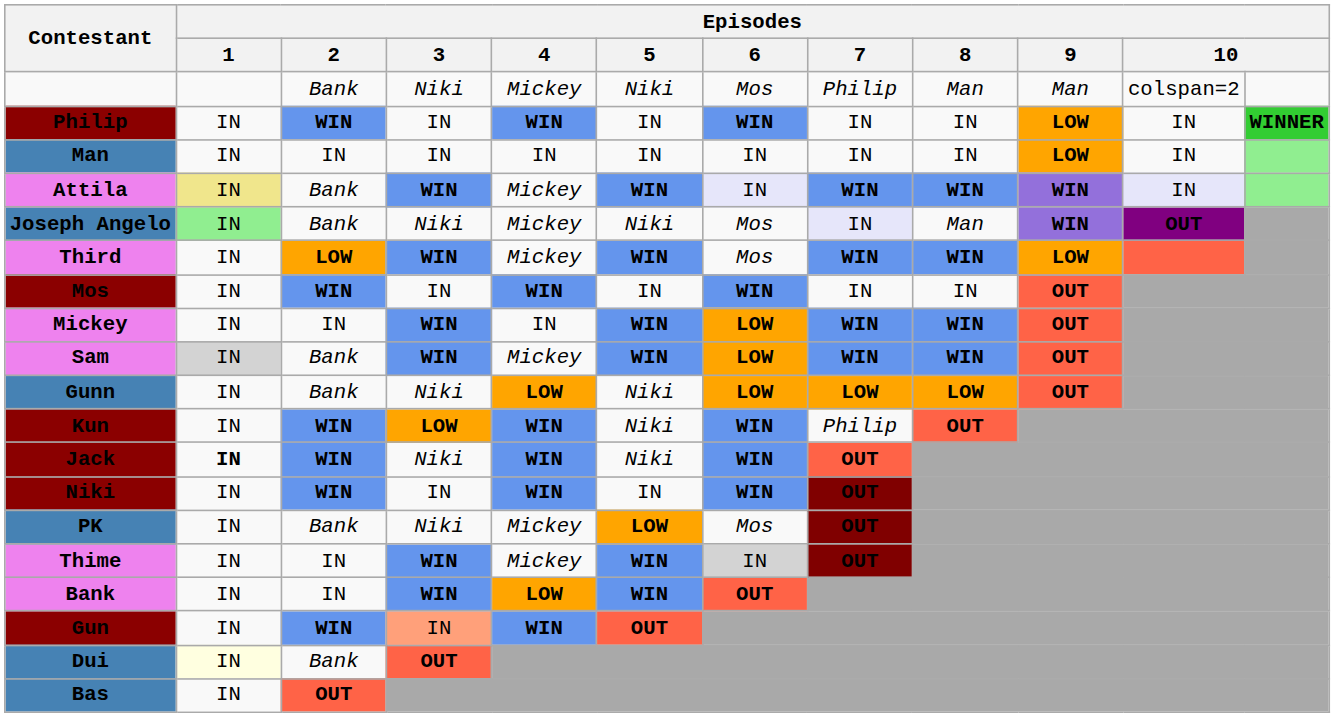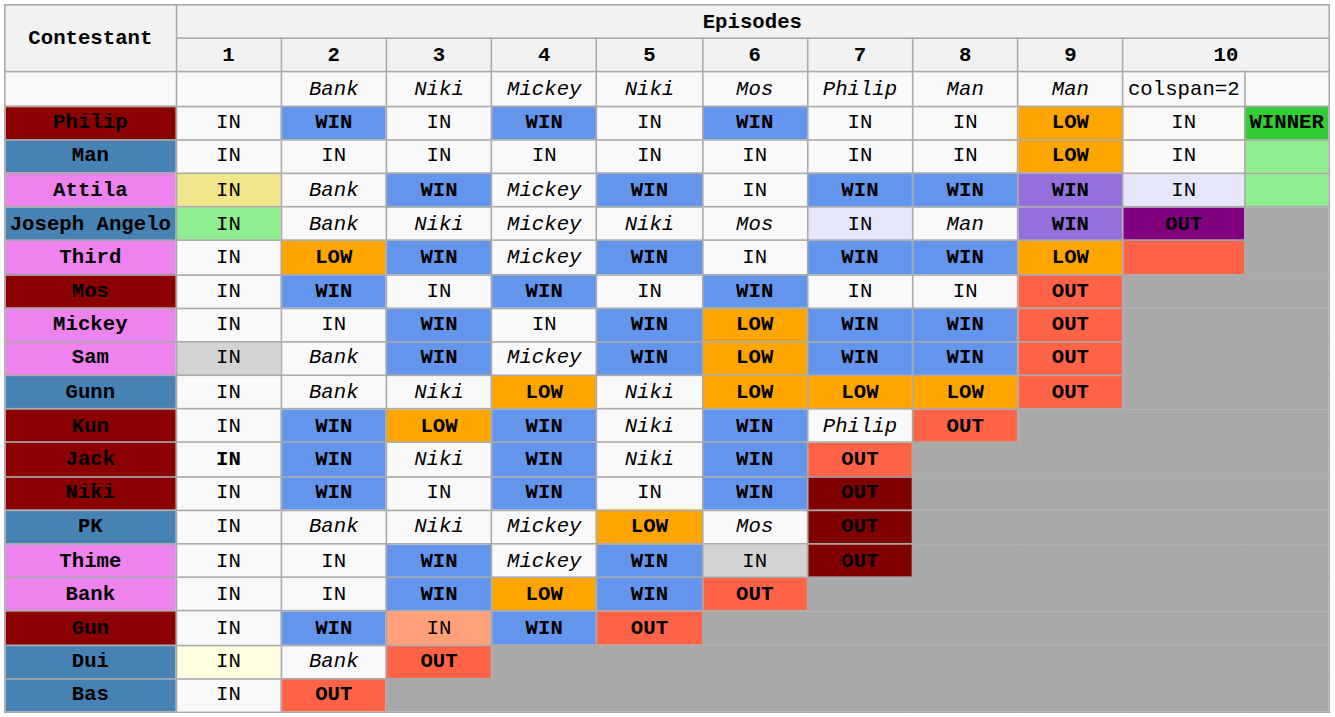(755, 190) lavender background -> (755, 190) no background
(755, 257) Mos -> (755, 257) IN
